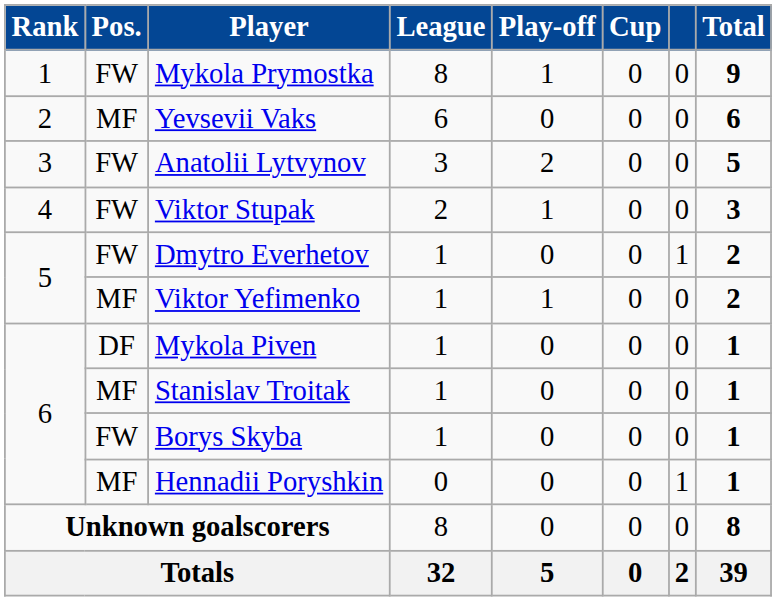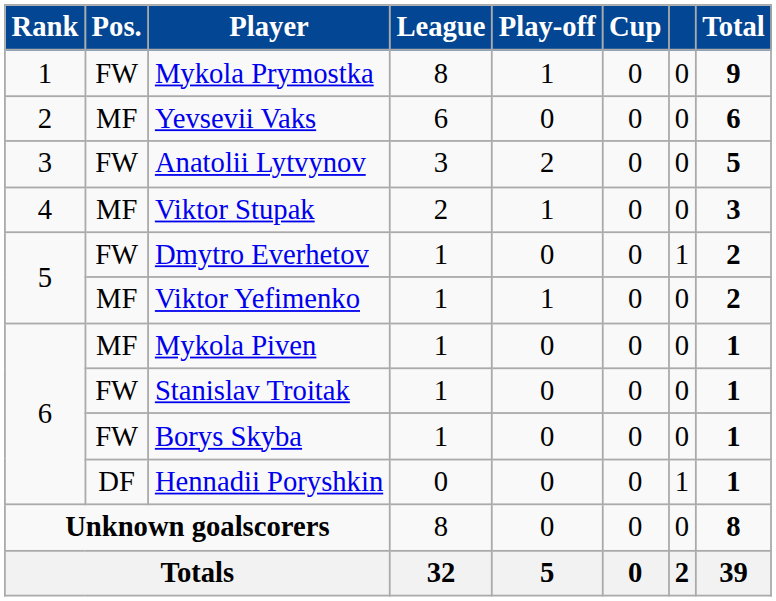(117, 208) FW -> (117, 208) MF
(117, 345) DF -> (117, 345) MF
(117, 390) MF -> (117, 390) FW
(117, 481) MF -> (117, 481) DF
